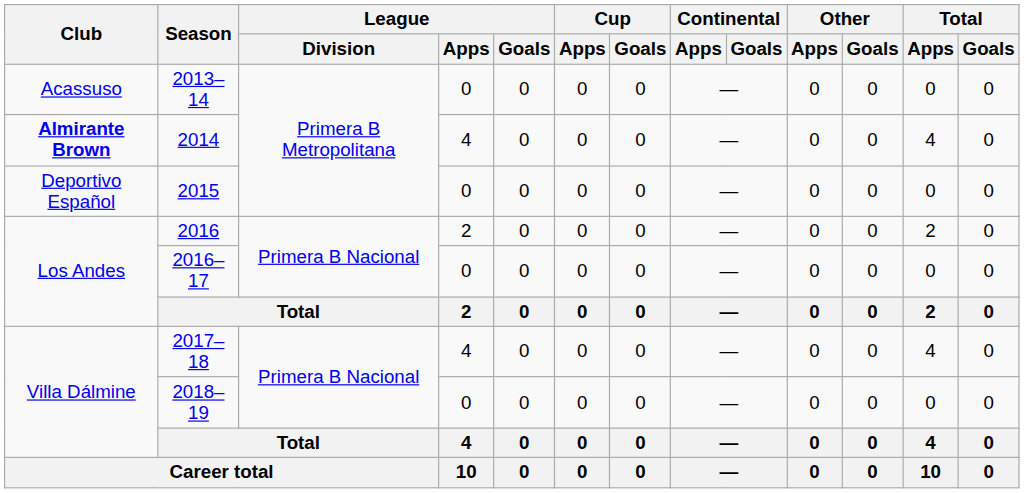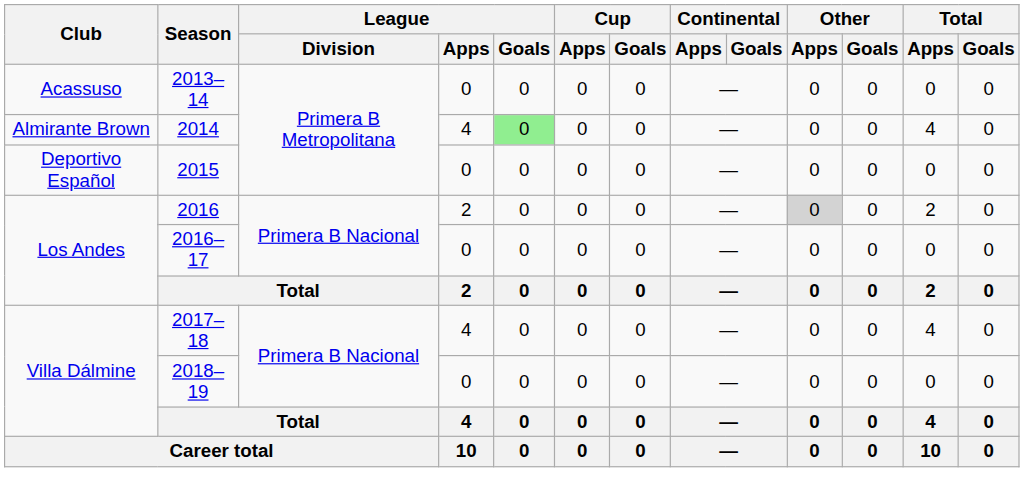(81, 140) bold -> (81, 129) normal
(524, 140) no background -> (524, 129) lightgreen background
(814, 230) no background -> (814, 209) lightgrey background
